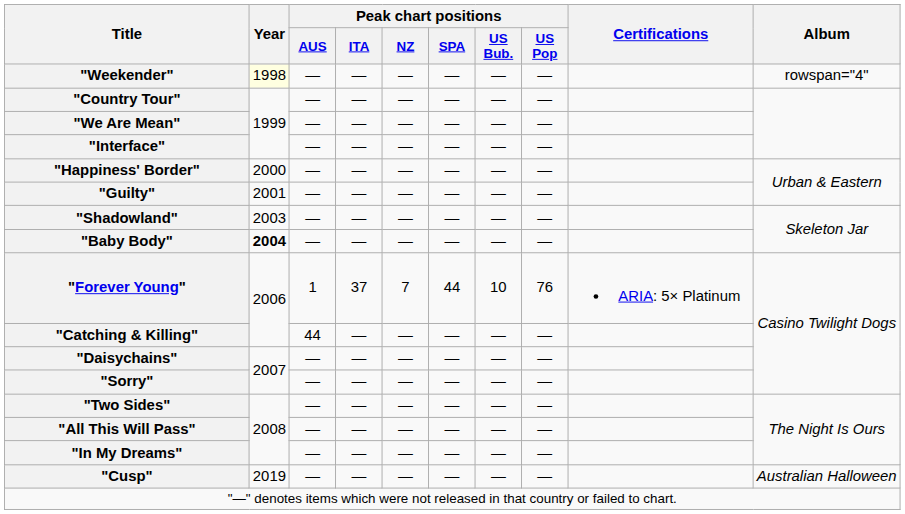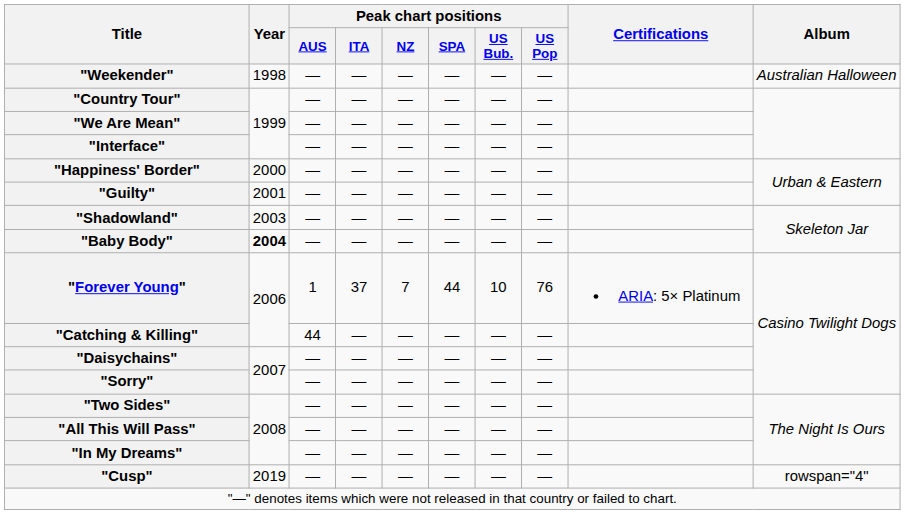(269, 75) lightyellow background -> (269, 75) no background
(827, 75) rowspan="4" -> (827, 75) Australian Halloween
(827, 476) Australian Halloween -> (827, 476) rowspan="4"
